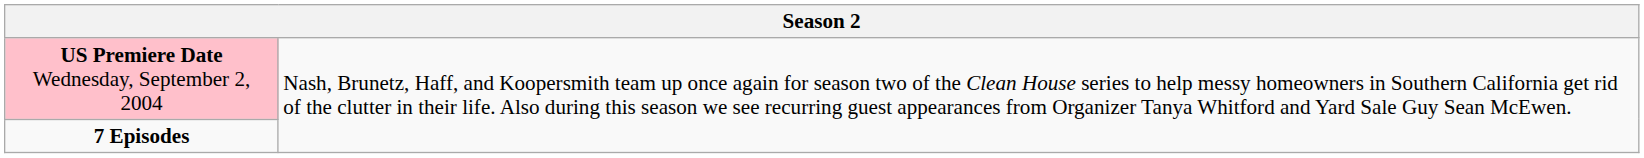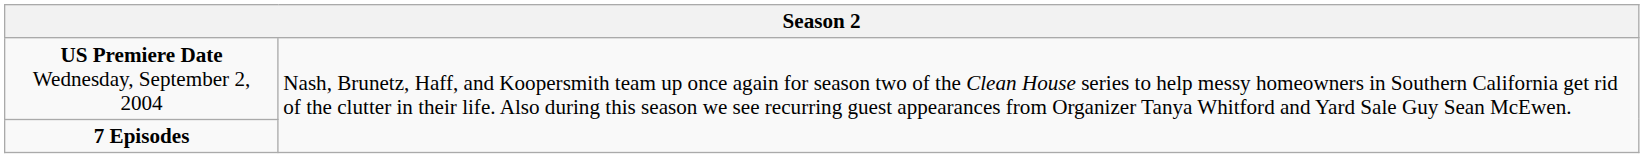(142, 78) pink background -> (142, 78) no background
